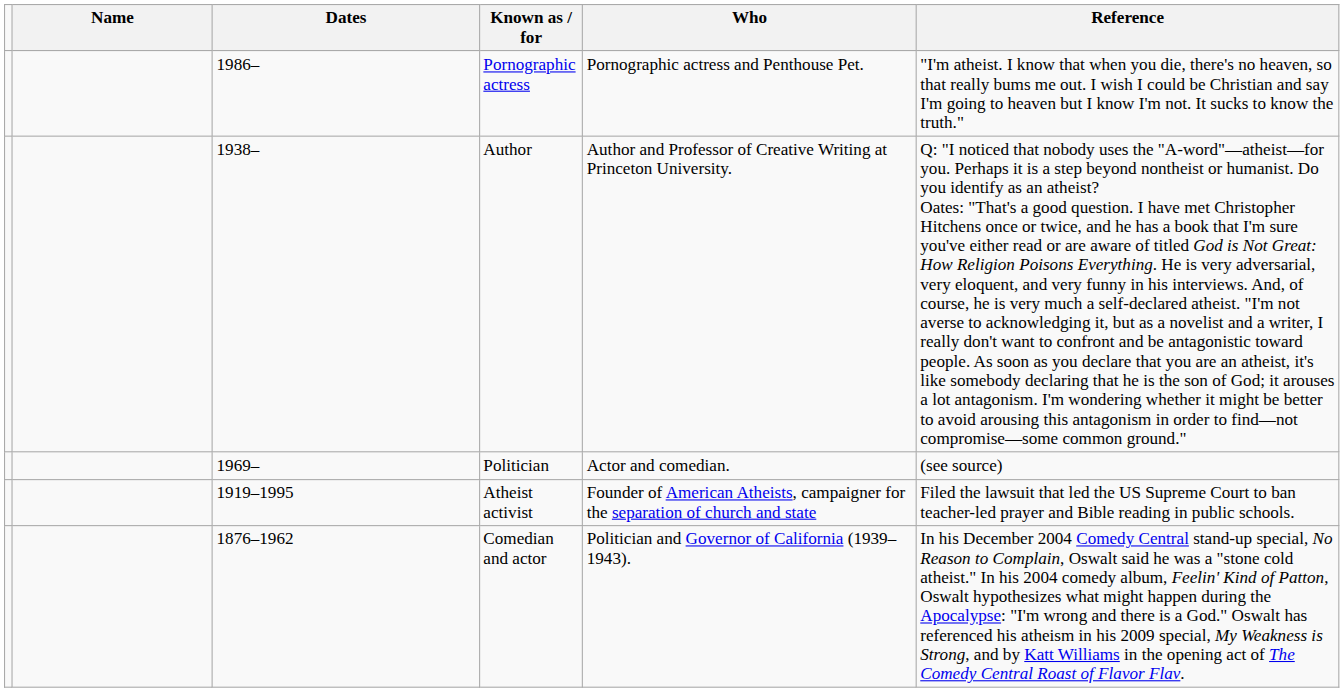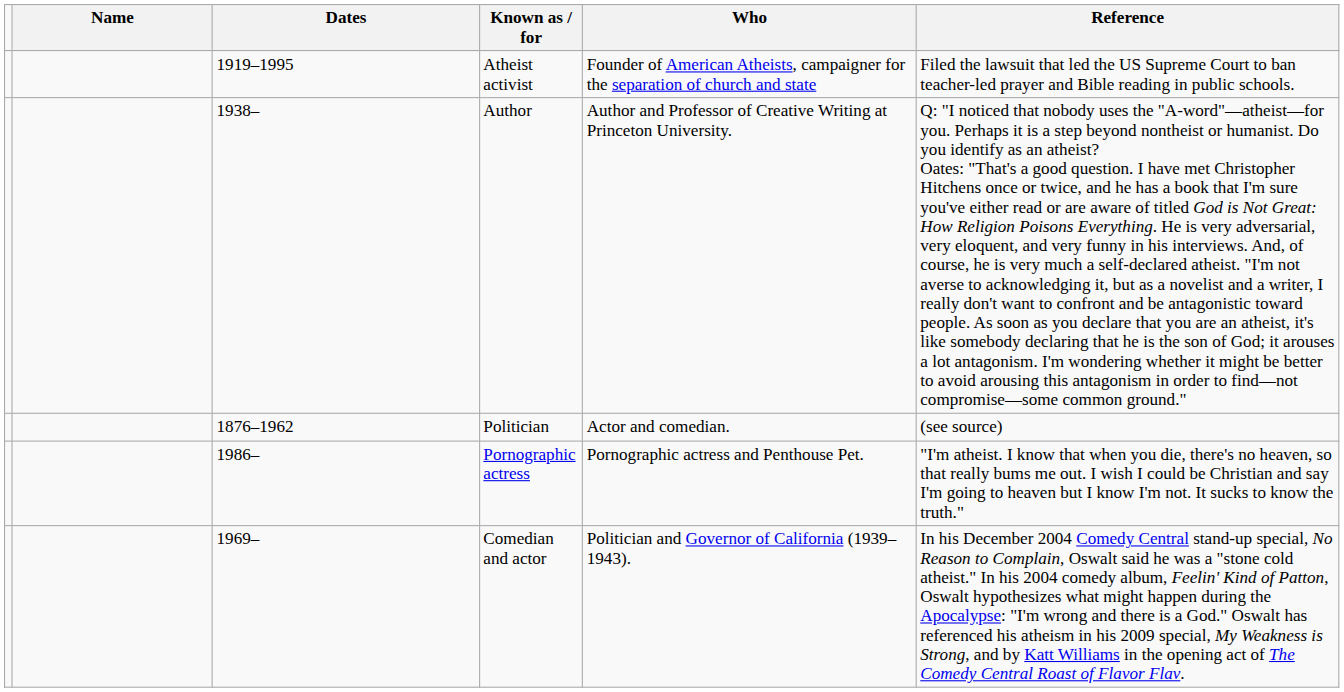rows swapped: (508, 502) <-> (529, 74)
(238, 465) 1969– -> (255, 426) 1876–1962
(255, 539) 1876–1962 -> (238, 539) 1969–
